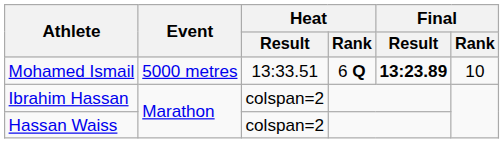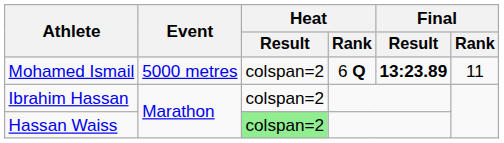(285, 71) 13:33.51 -> (285, 71) colspan=2
(475, 71) 10 -> (475, 71) 11
(285, 125) no background -> (285, 125) lightgreen background
